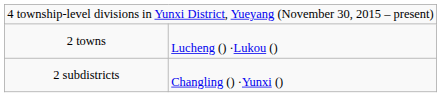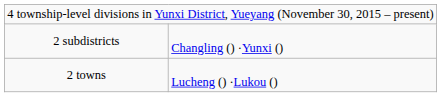rows swapped: (86, 75) <-> (86, 41)
